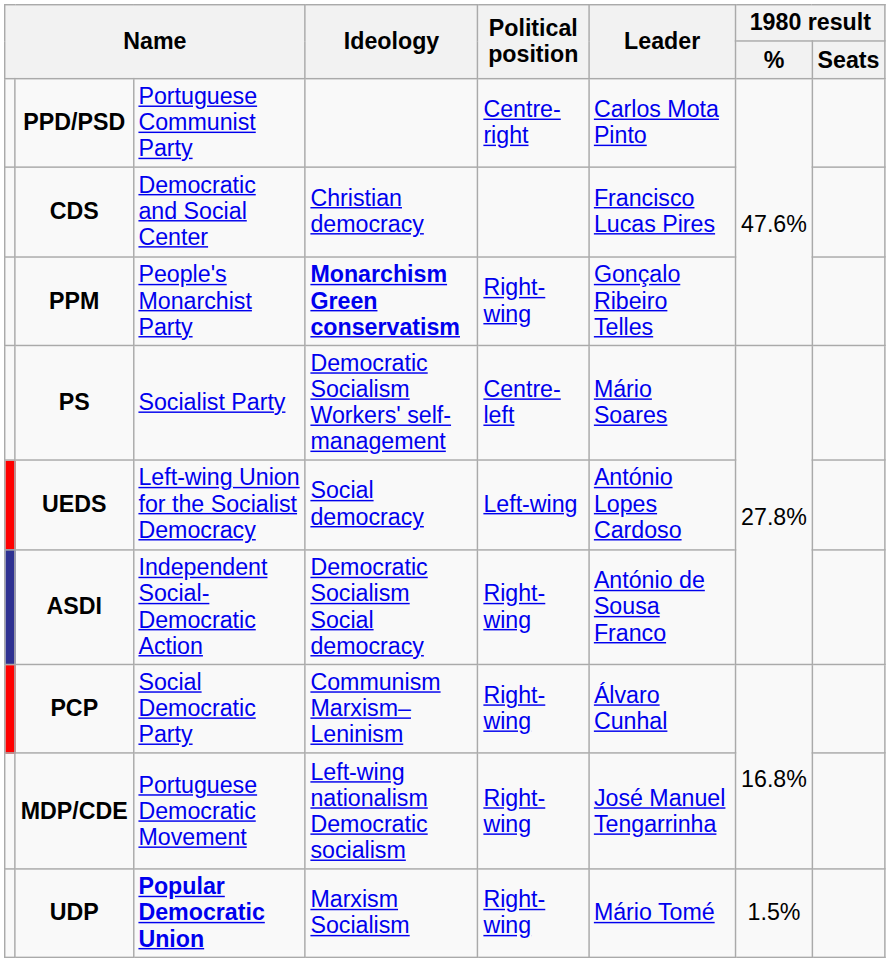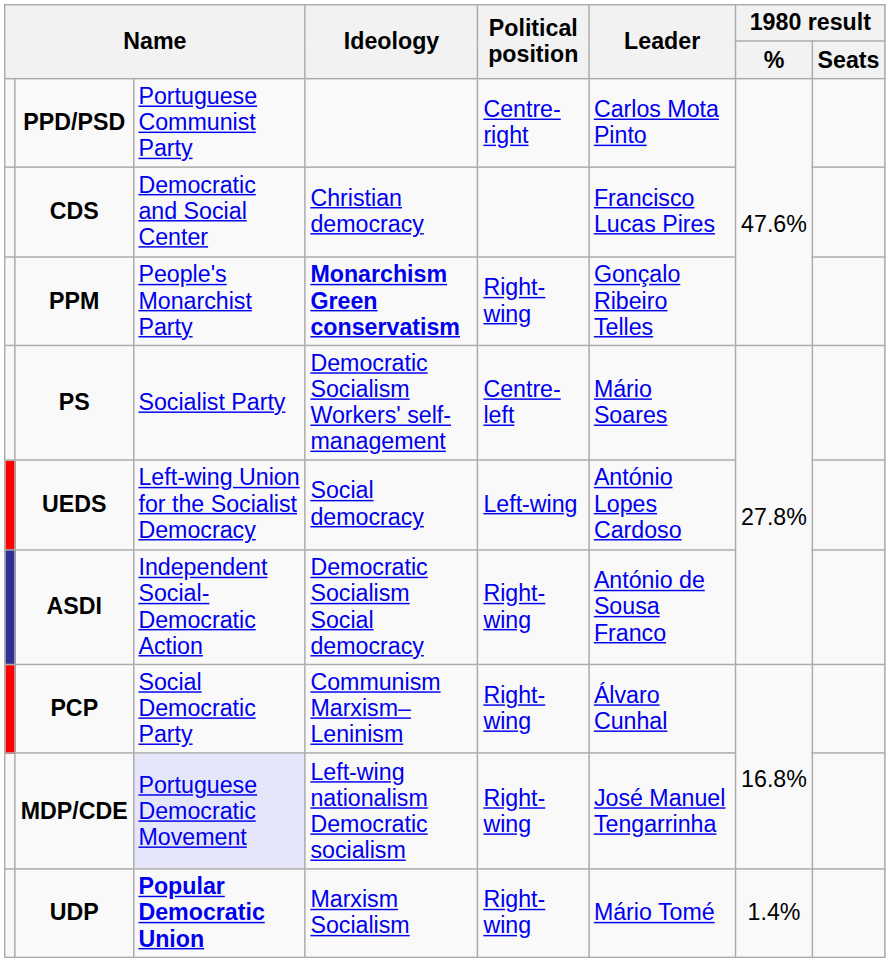(198, 810) no background -> (198, 810) lavender background
(774, 912) 1.5% -> (774, 912) 1.4%
